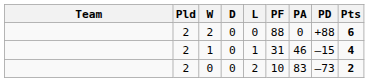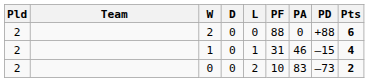columns swapped: (89, 14) <-> (186, 14)
